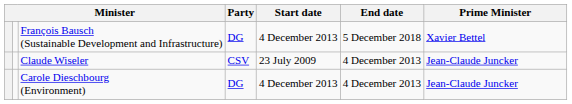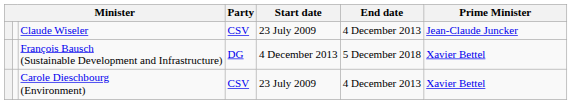rows swapped: (54, 60) <-> (122, 36)
(236, 84) DG -> (238, 84) CSV
(298, 84) 4 December 2013 -> (288, 84) 23 July 2009
(472, 84) Jean-Claude Juncker -> (456, 84) Xavier Bettel
